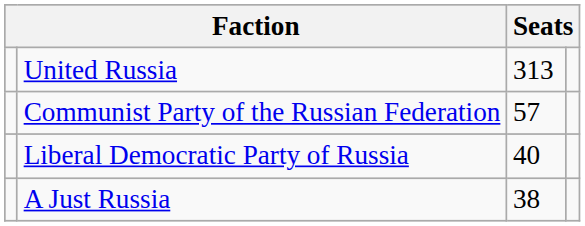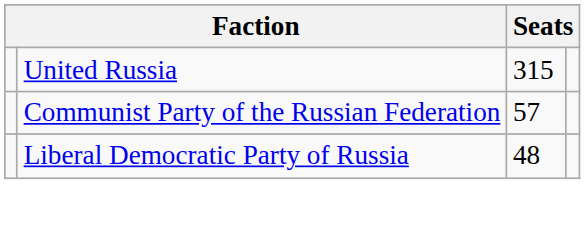(533, 69) 313 -> (533, 69) 315
(527, 155) 40 -> (527, 155) 48
- row: (97, 198)
